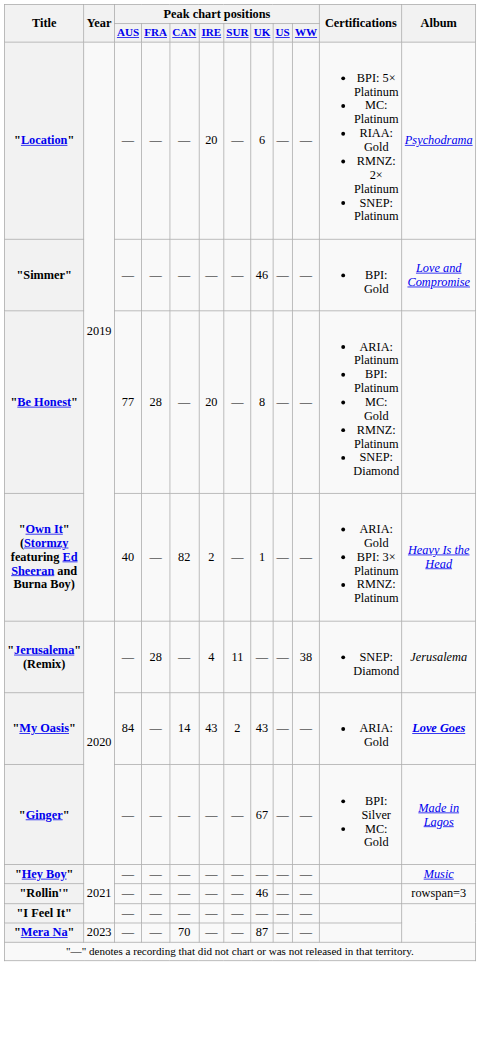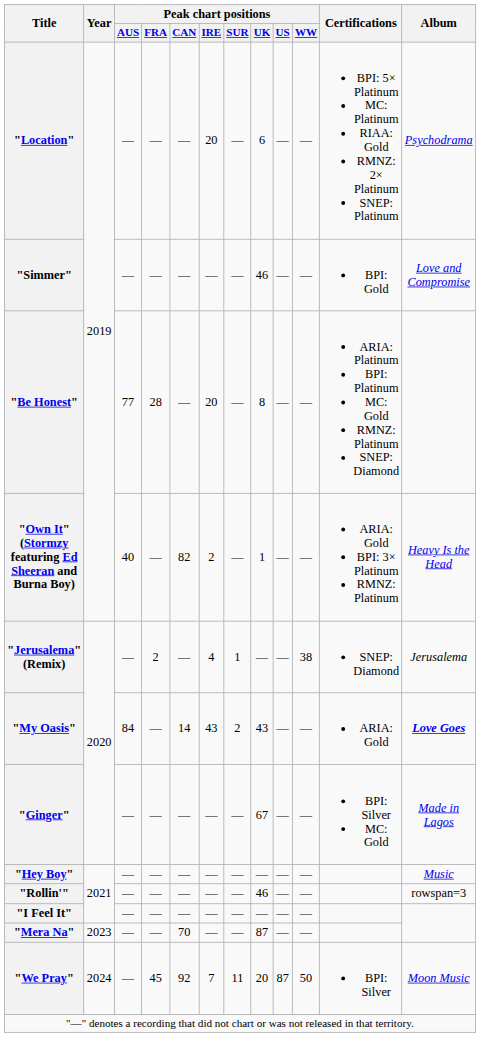(156, 656) 28 -> (156, 656) 2
(237, 656) 11 -> (237, 656) 1
+ row: (44, 978)
